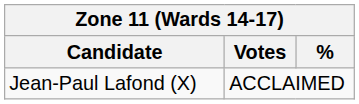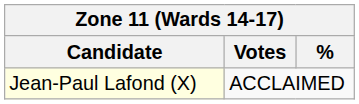(103, 83) no background -> (103, 83) lightyellow background
